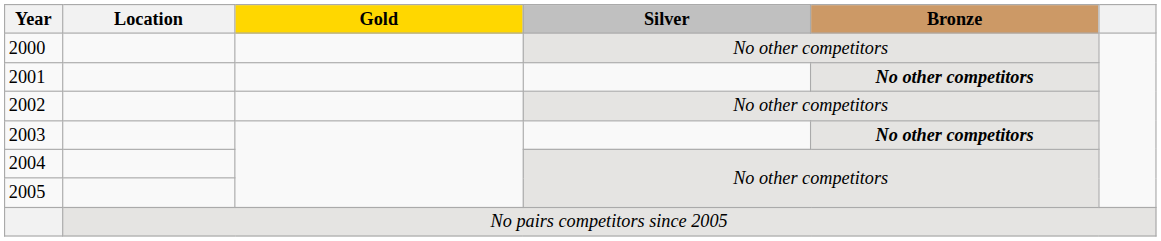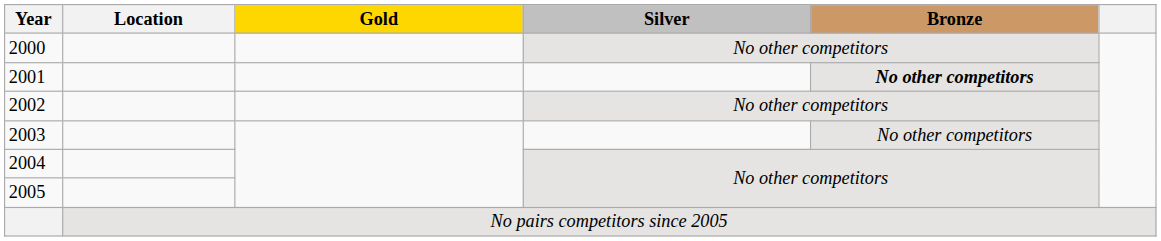(955, 134) bold -> (955, 134) normal
